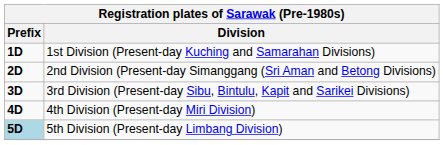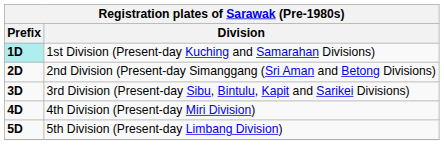(15, 52) no background -> (15, 52) paleturquoise background
(15, 129) lightblue background -> (15, 129) no background
